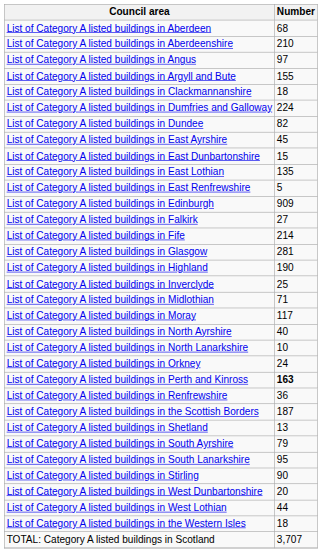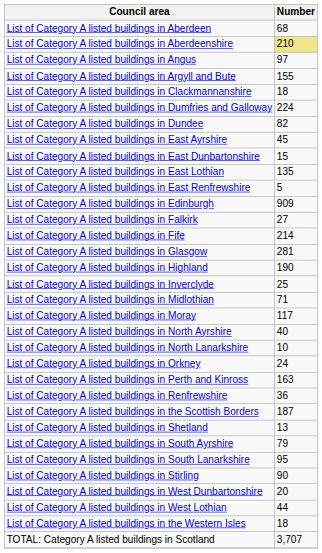(285, 44) no background -> (285, 44) khaki background
(285, 380) bold -> (285, 380) normal
